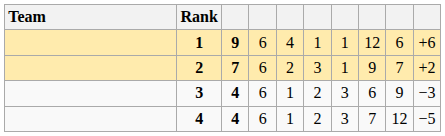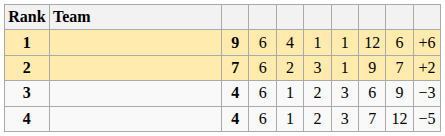columns swapped: (199, 17) <-> (27, 17)
